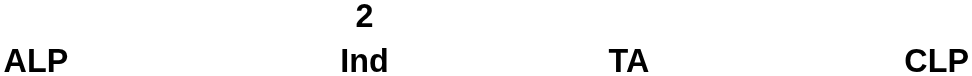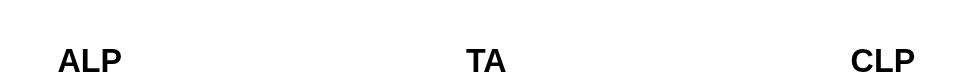- column: (364, 16)
